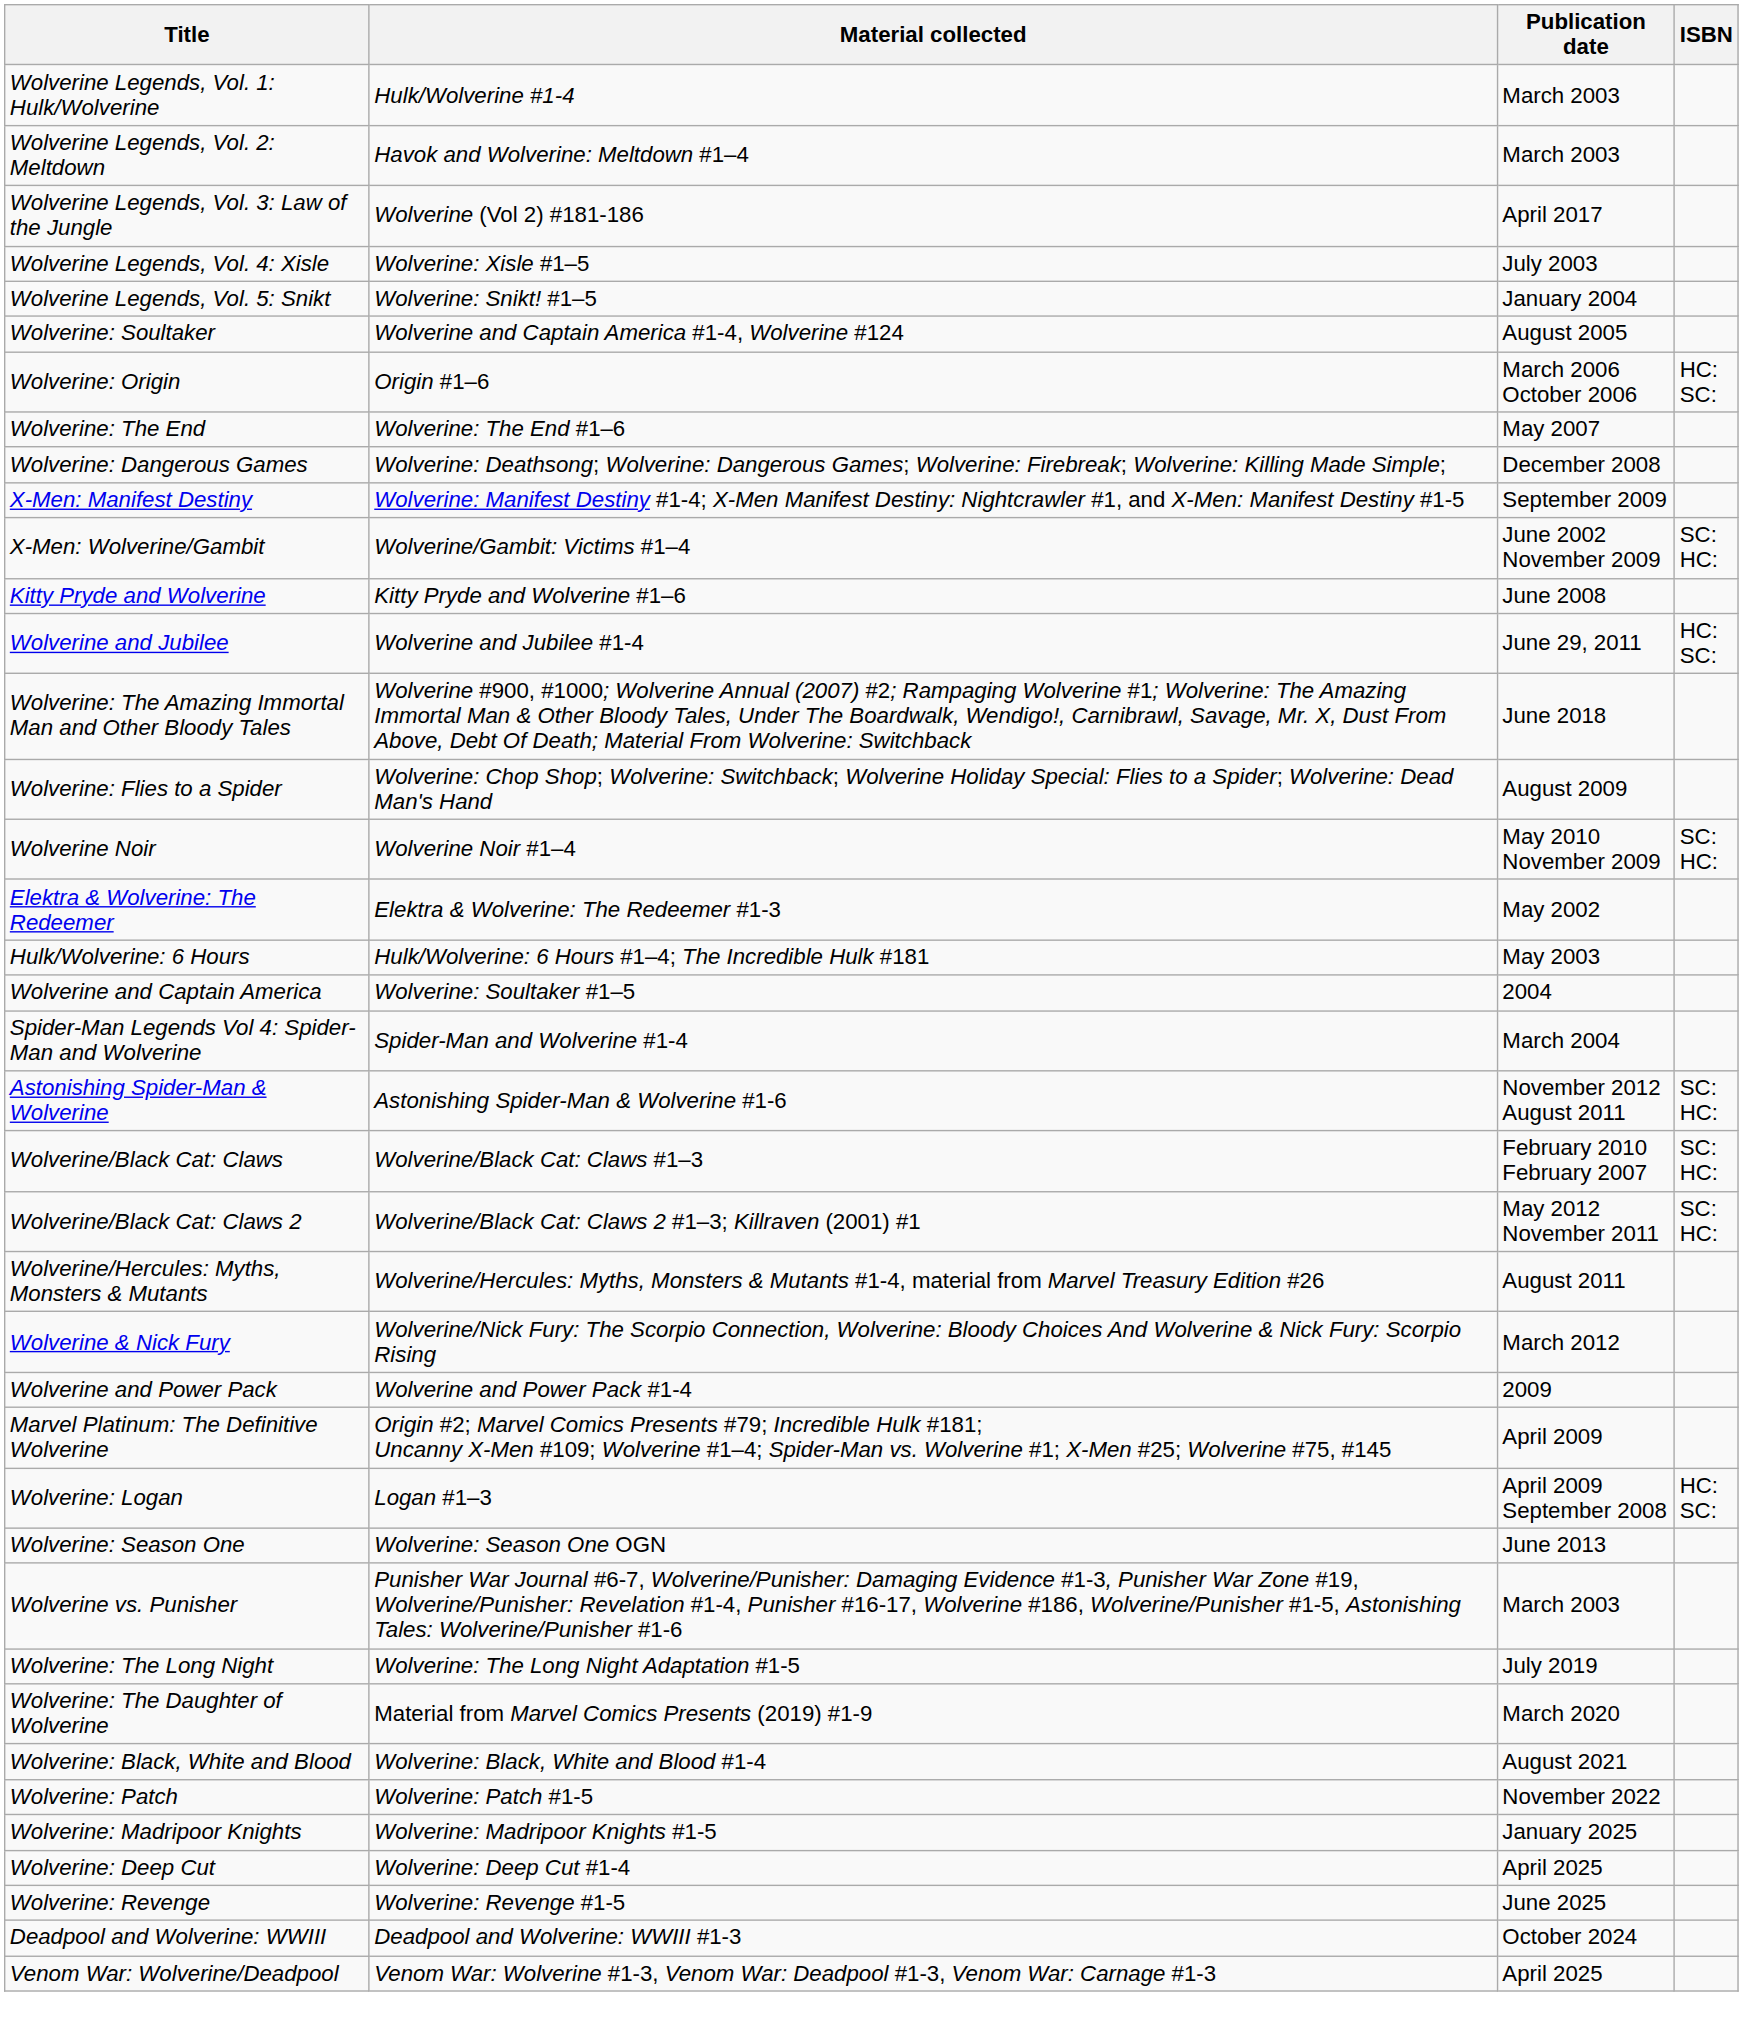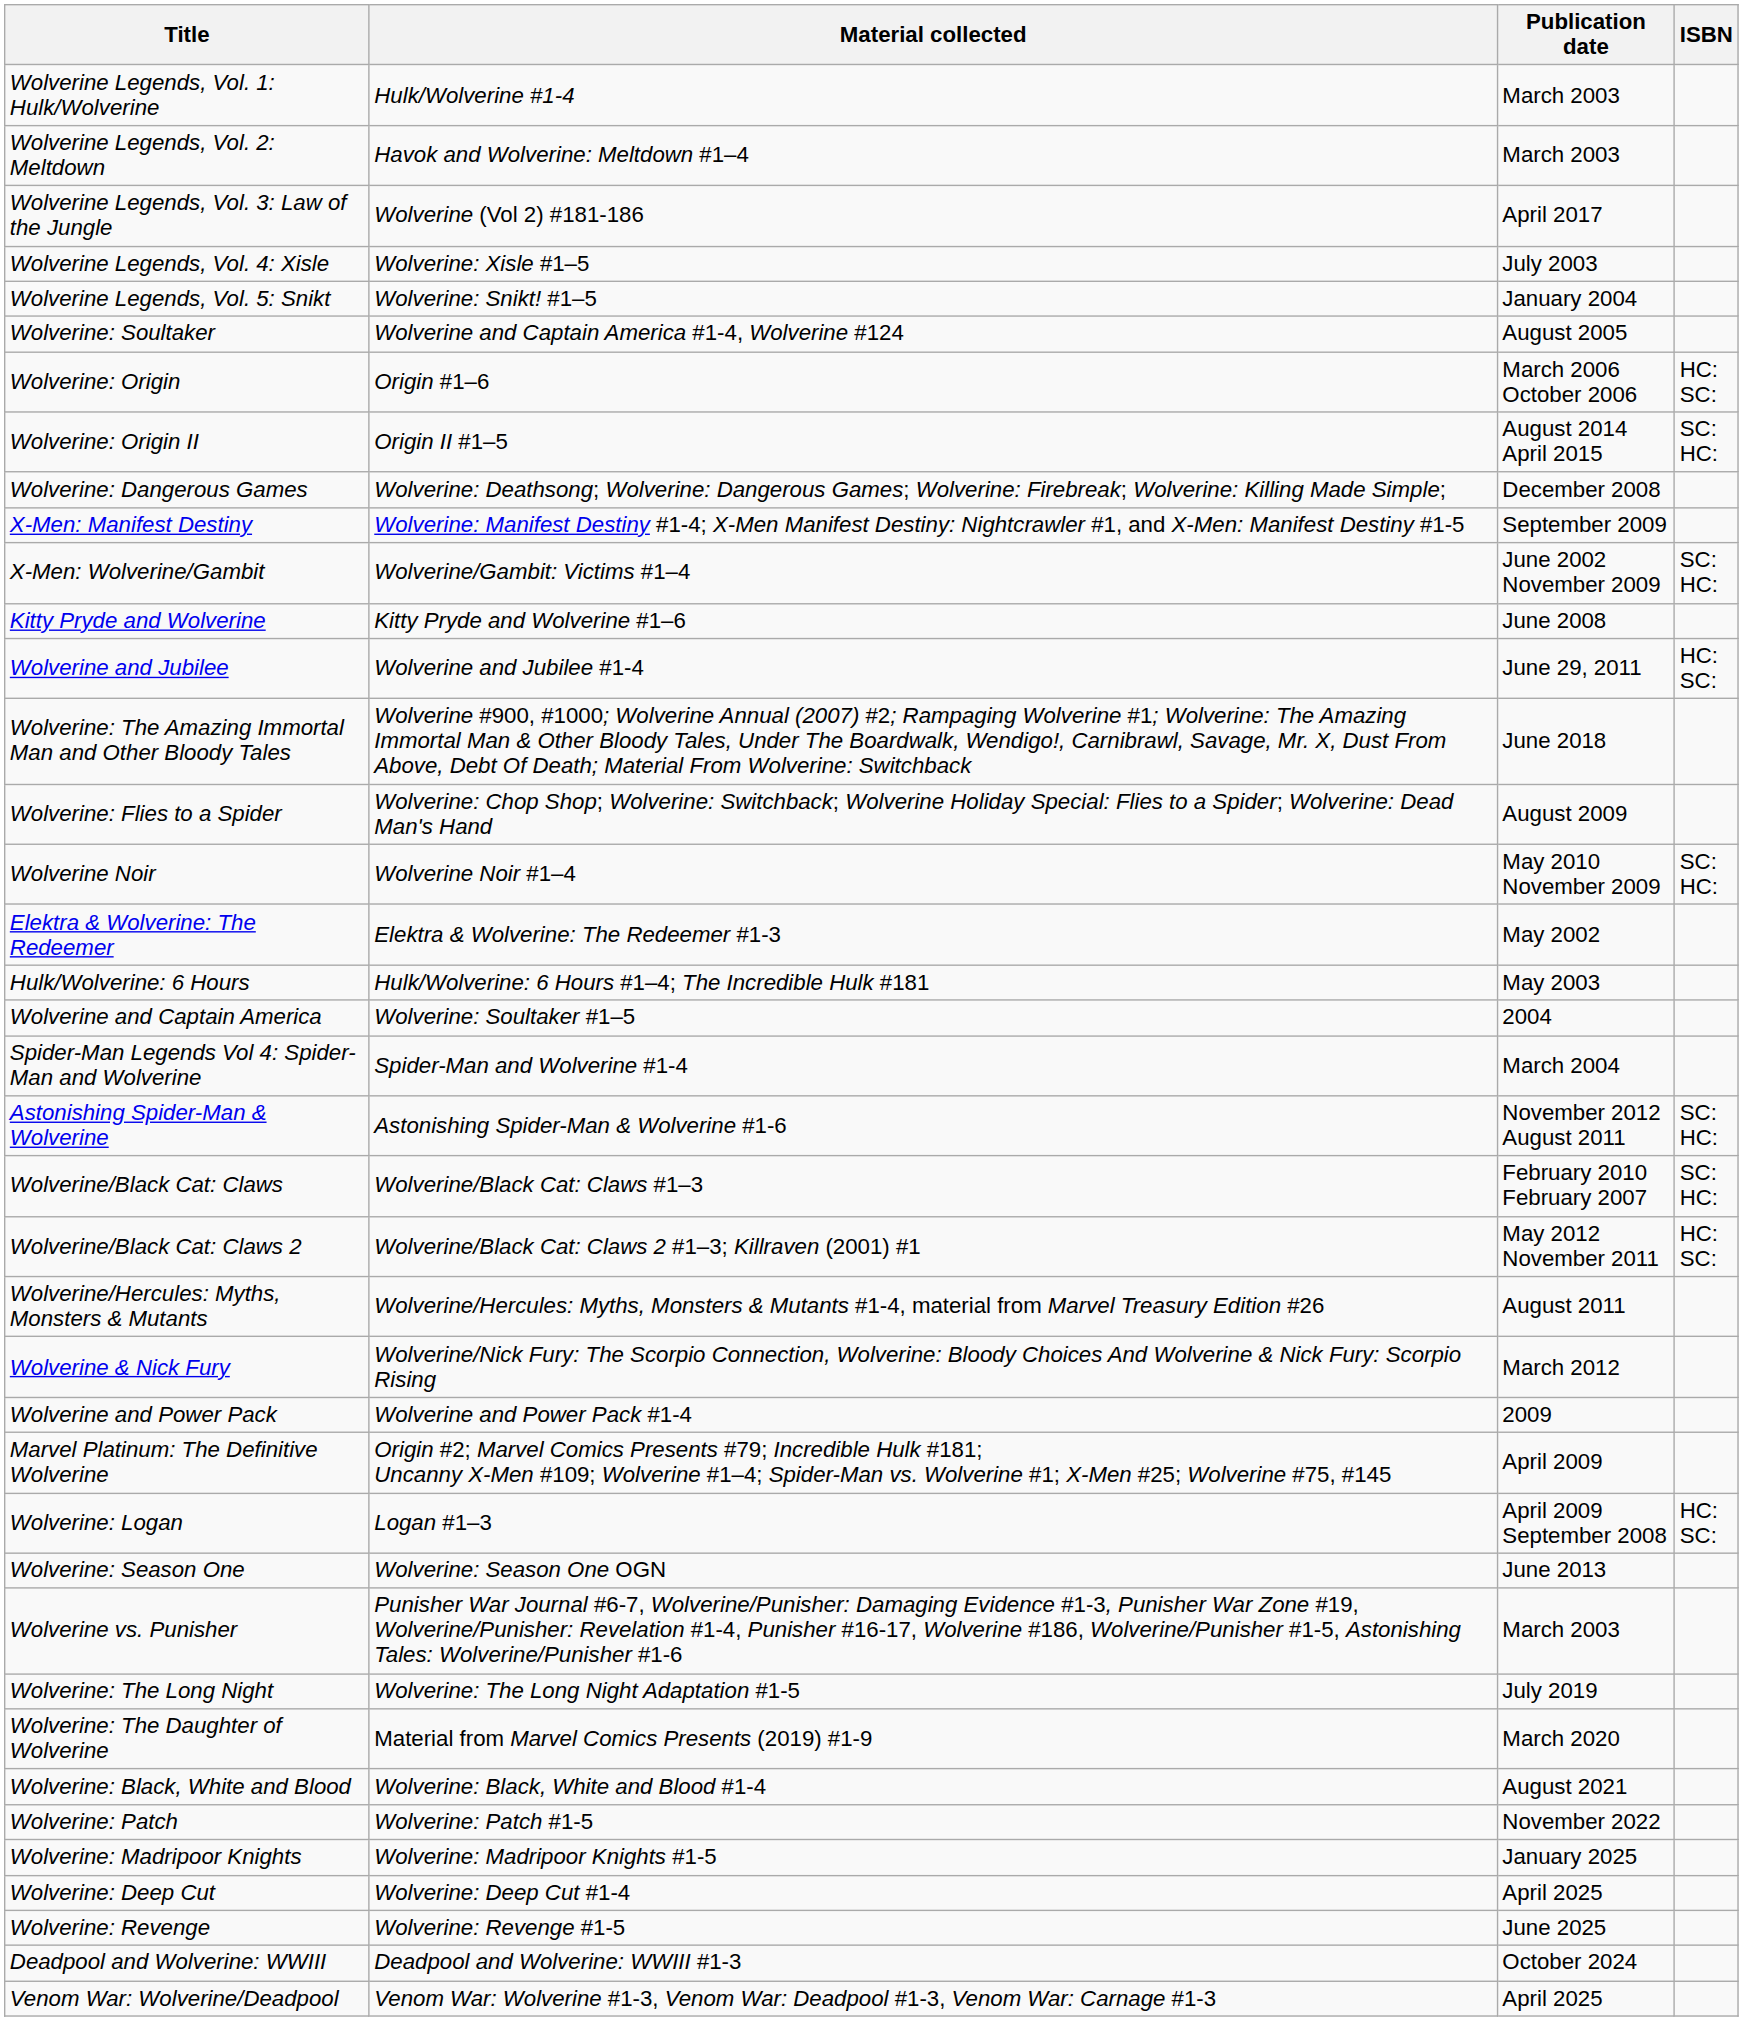+ row: (104, 441)
- row: (107, 429)
(1699, 1221) SC: HC: -> (1699, 1246) HC: SC:
